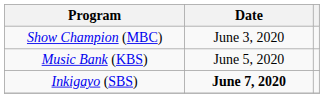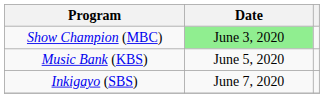(249, 37) no background -> (249, 37) lightgreen background
(249, 81) bold -> (249, 81) normal
